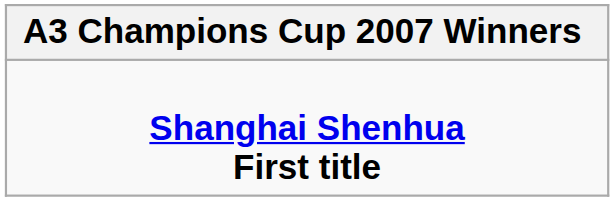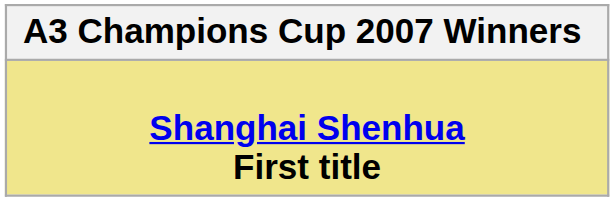(307, 146) no background -> (307, 146) khaki background
